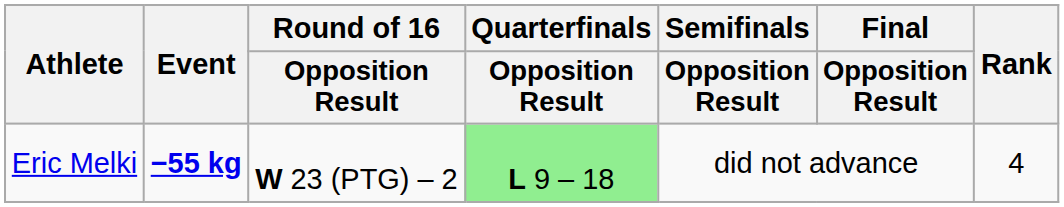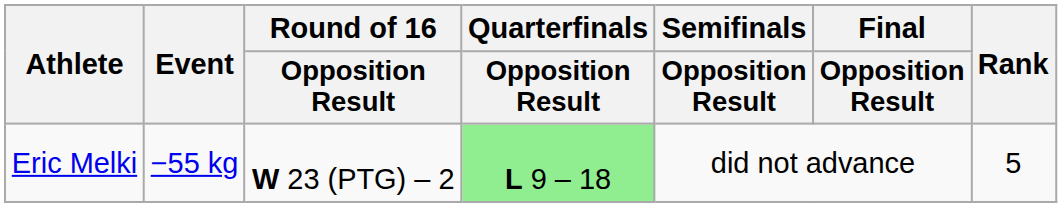(196, 163) bold -> (195, 163) normal
(1016, 163) 4 -> (1013, 163) 5
